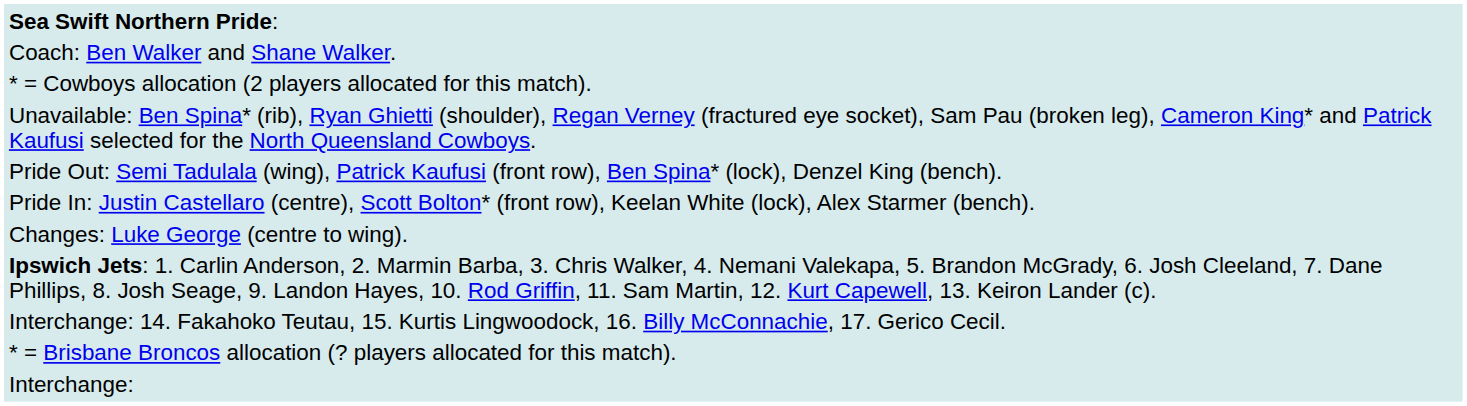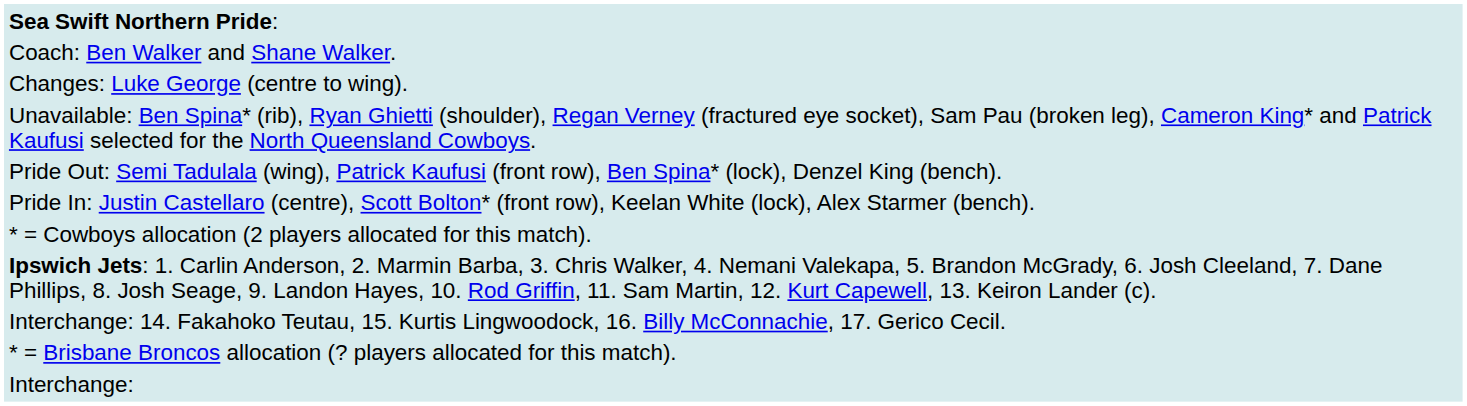(300, 84) * = Cowboys allocation (2 players allocated for this match). -> (208, 84) Changes: Luke George (centre to wing).
(208, 234) Changes: Luke George (centre to wing). -> (300, 234) * = Cowboys allocation (2 players allocated for this match).
